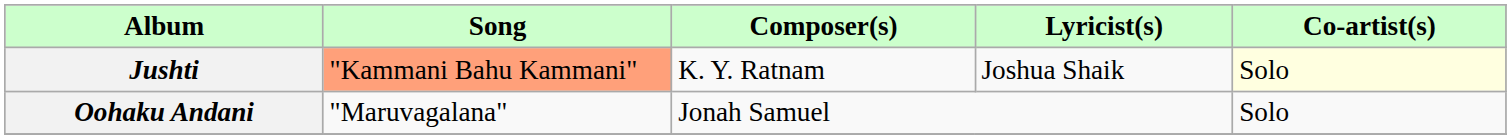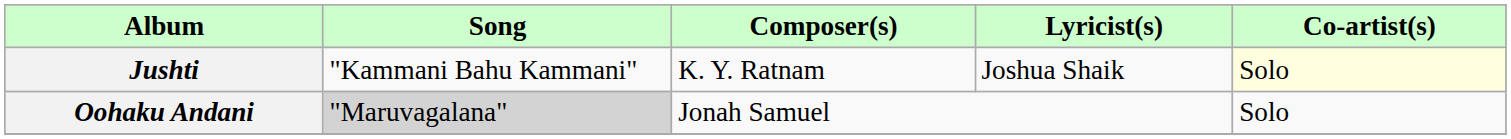(483, 69) lightsalmon background -> (483, 69) no background
(418, 112) no background -> (418, 112) lightgrey background
